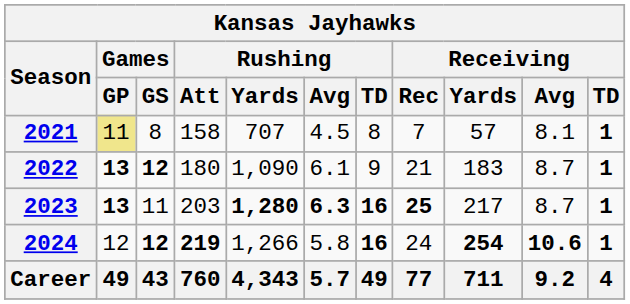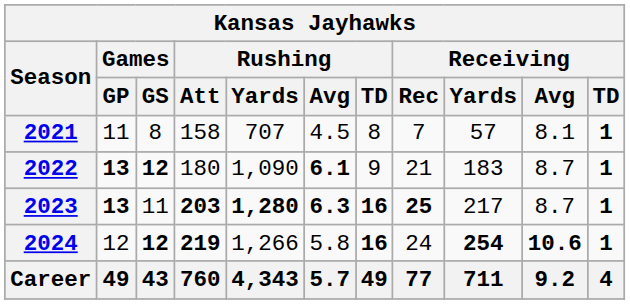(116, 133) khaki background -> (116, 133) no background
(330, 170) normal -> (330, 170) bold
(200, 206) normal -> (200, 206) bold
